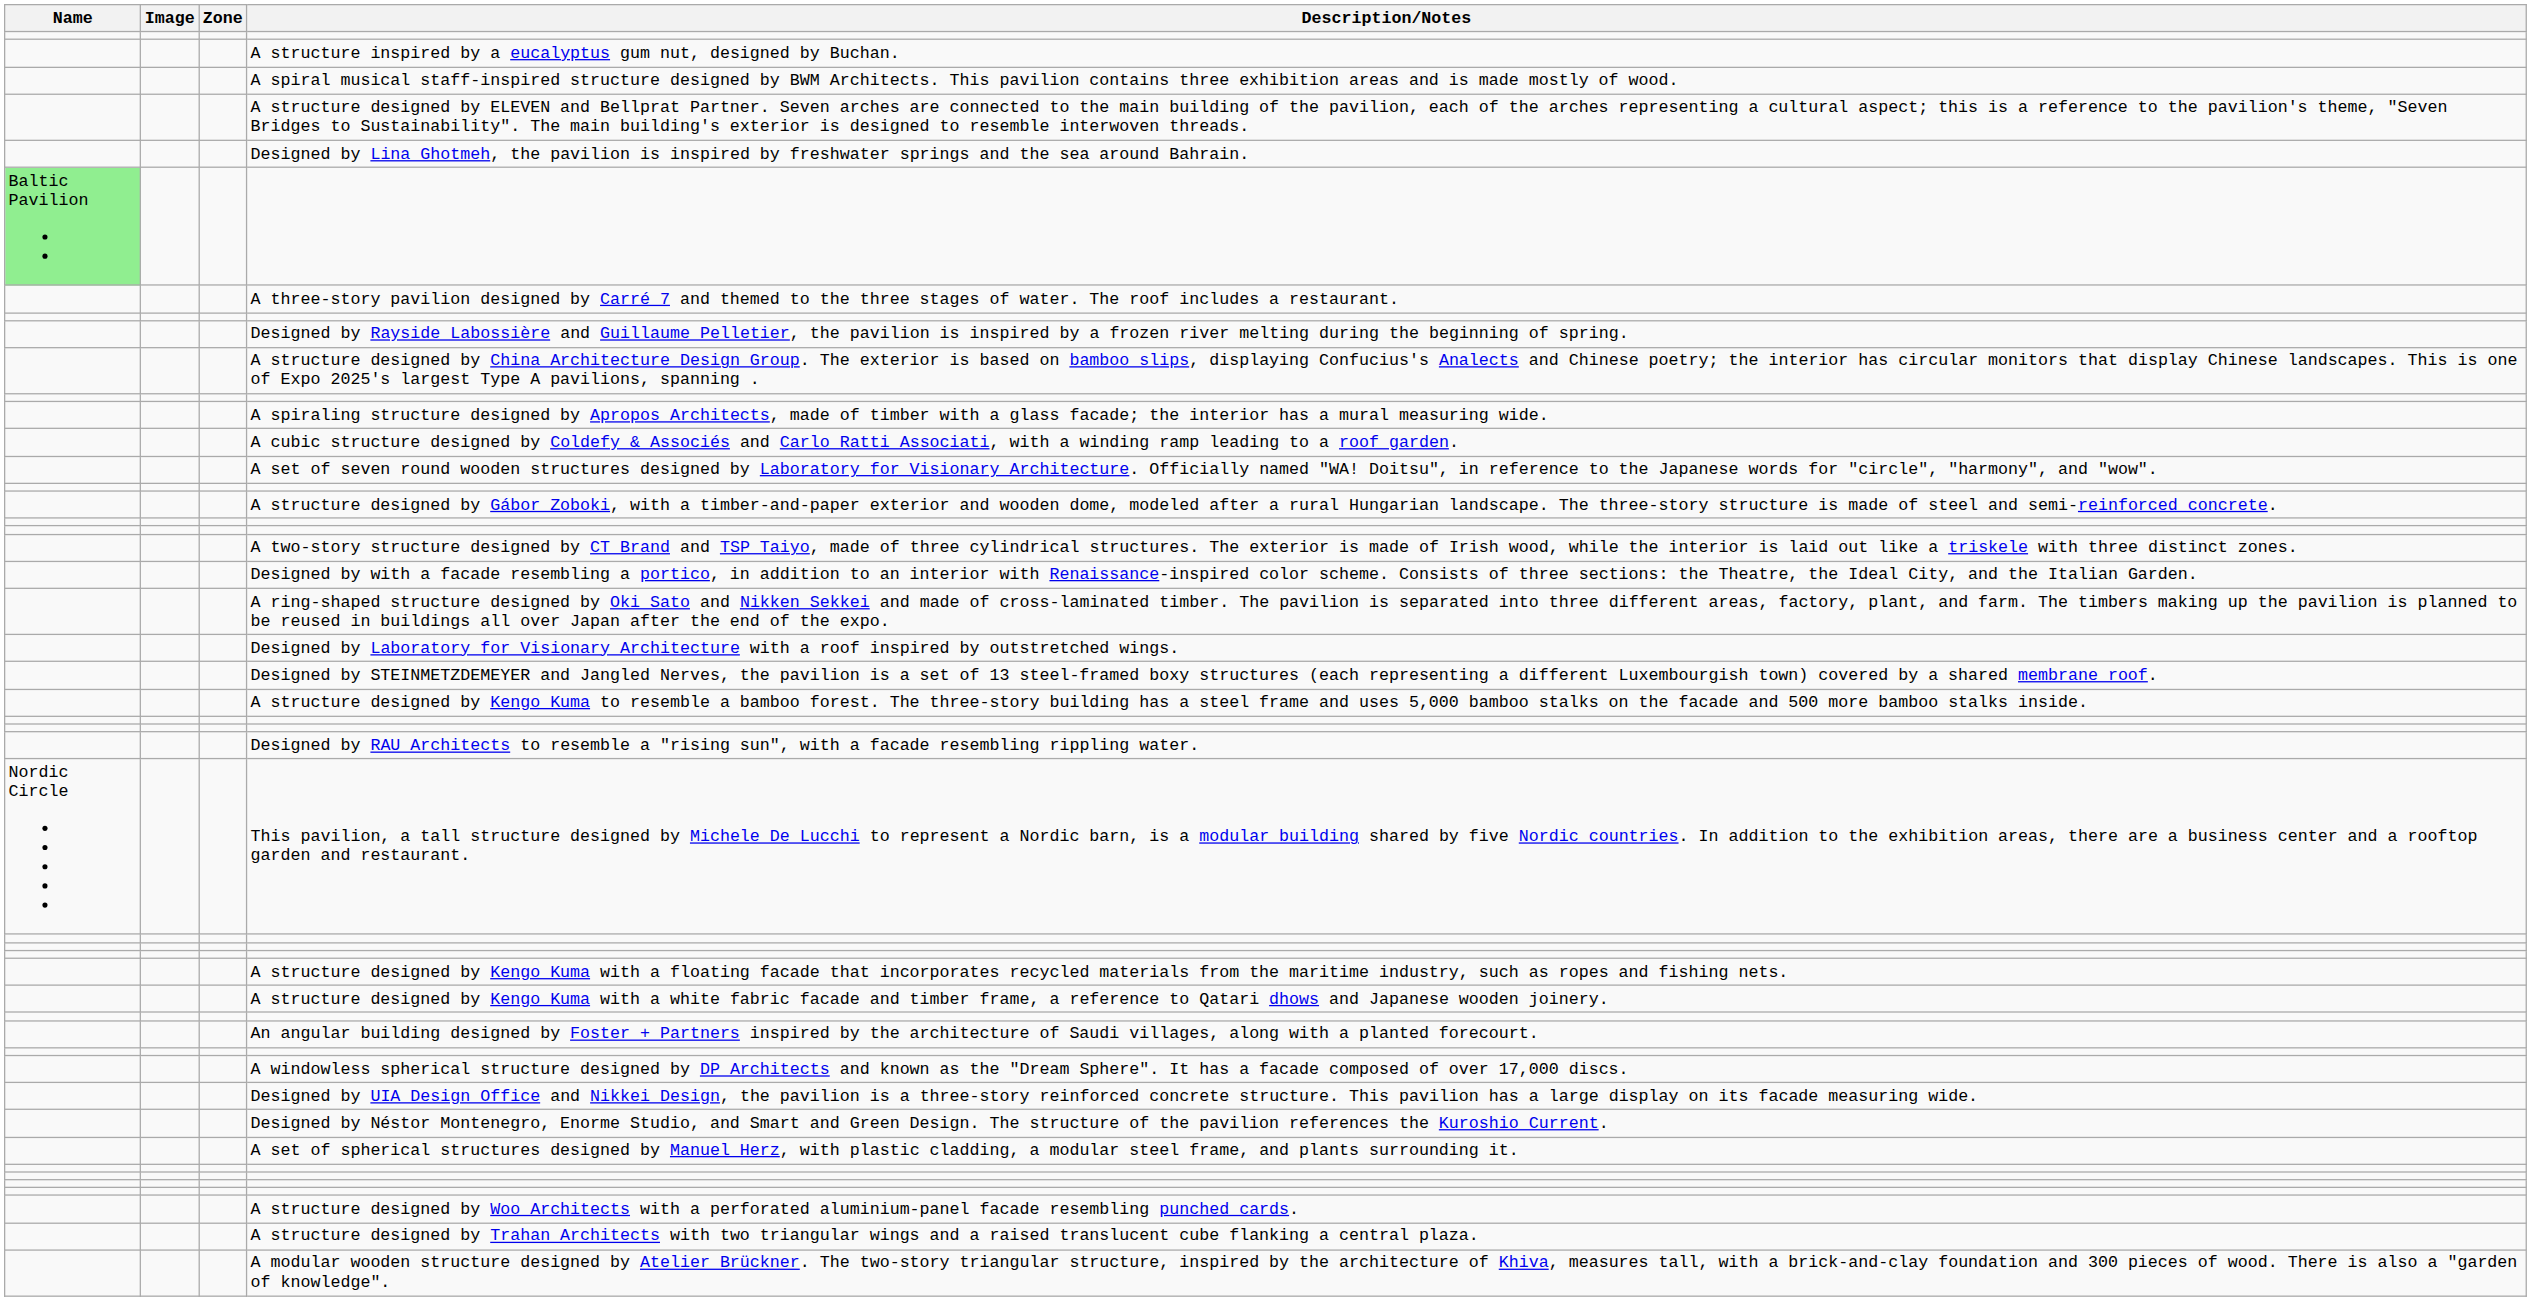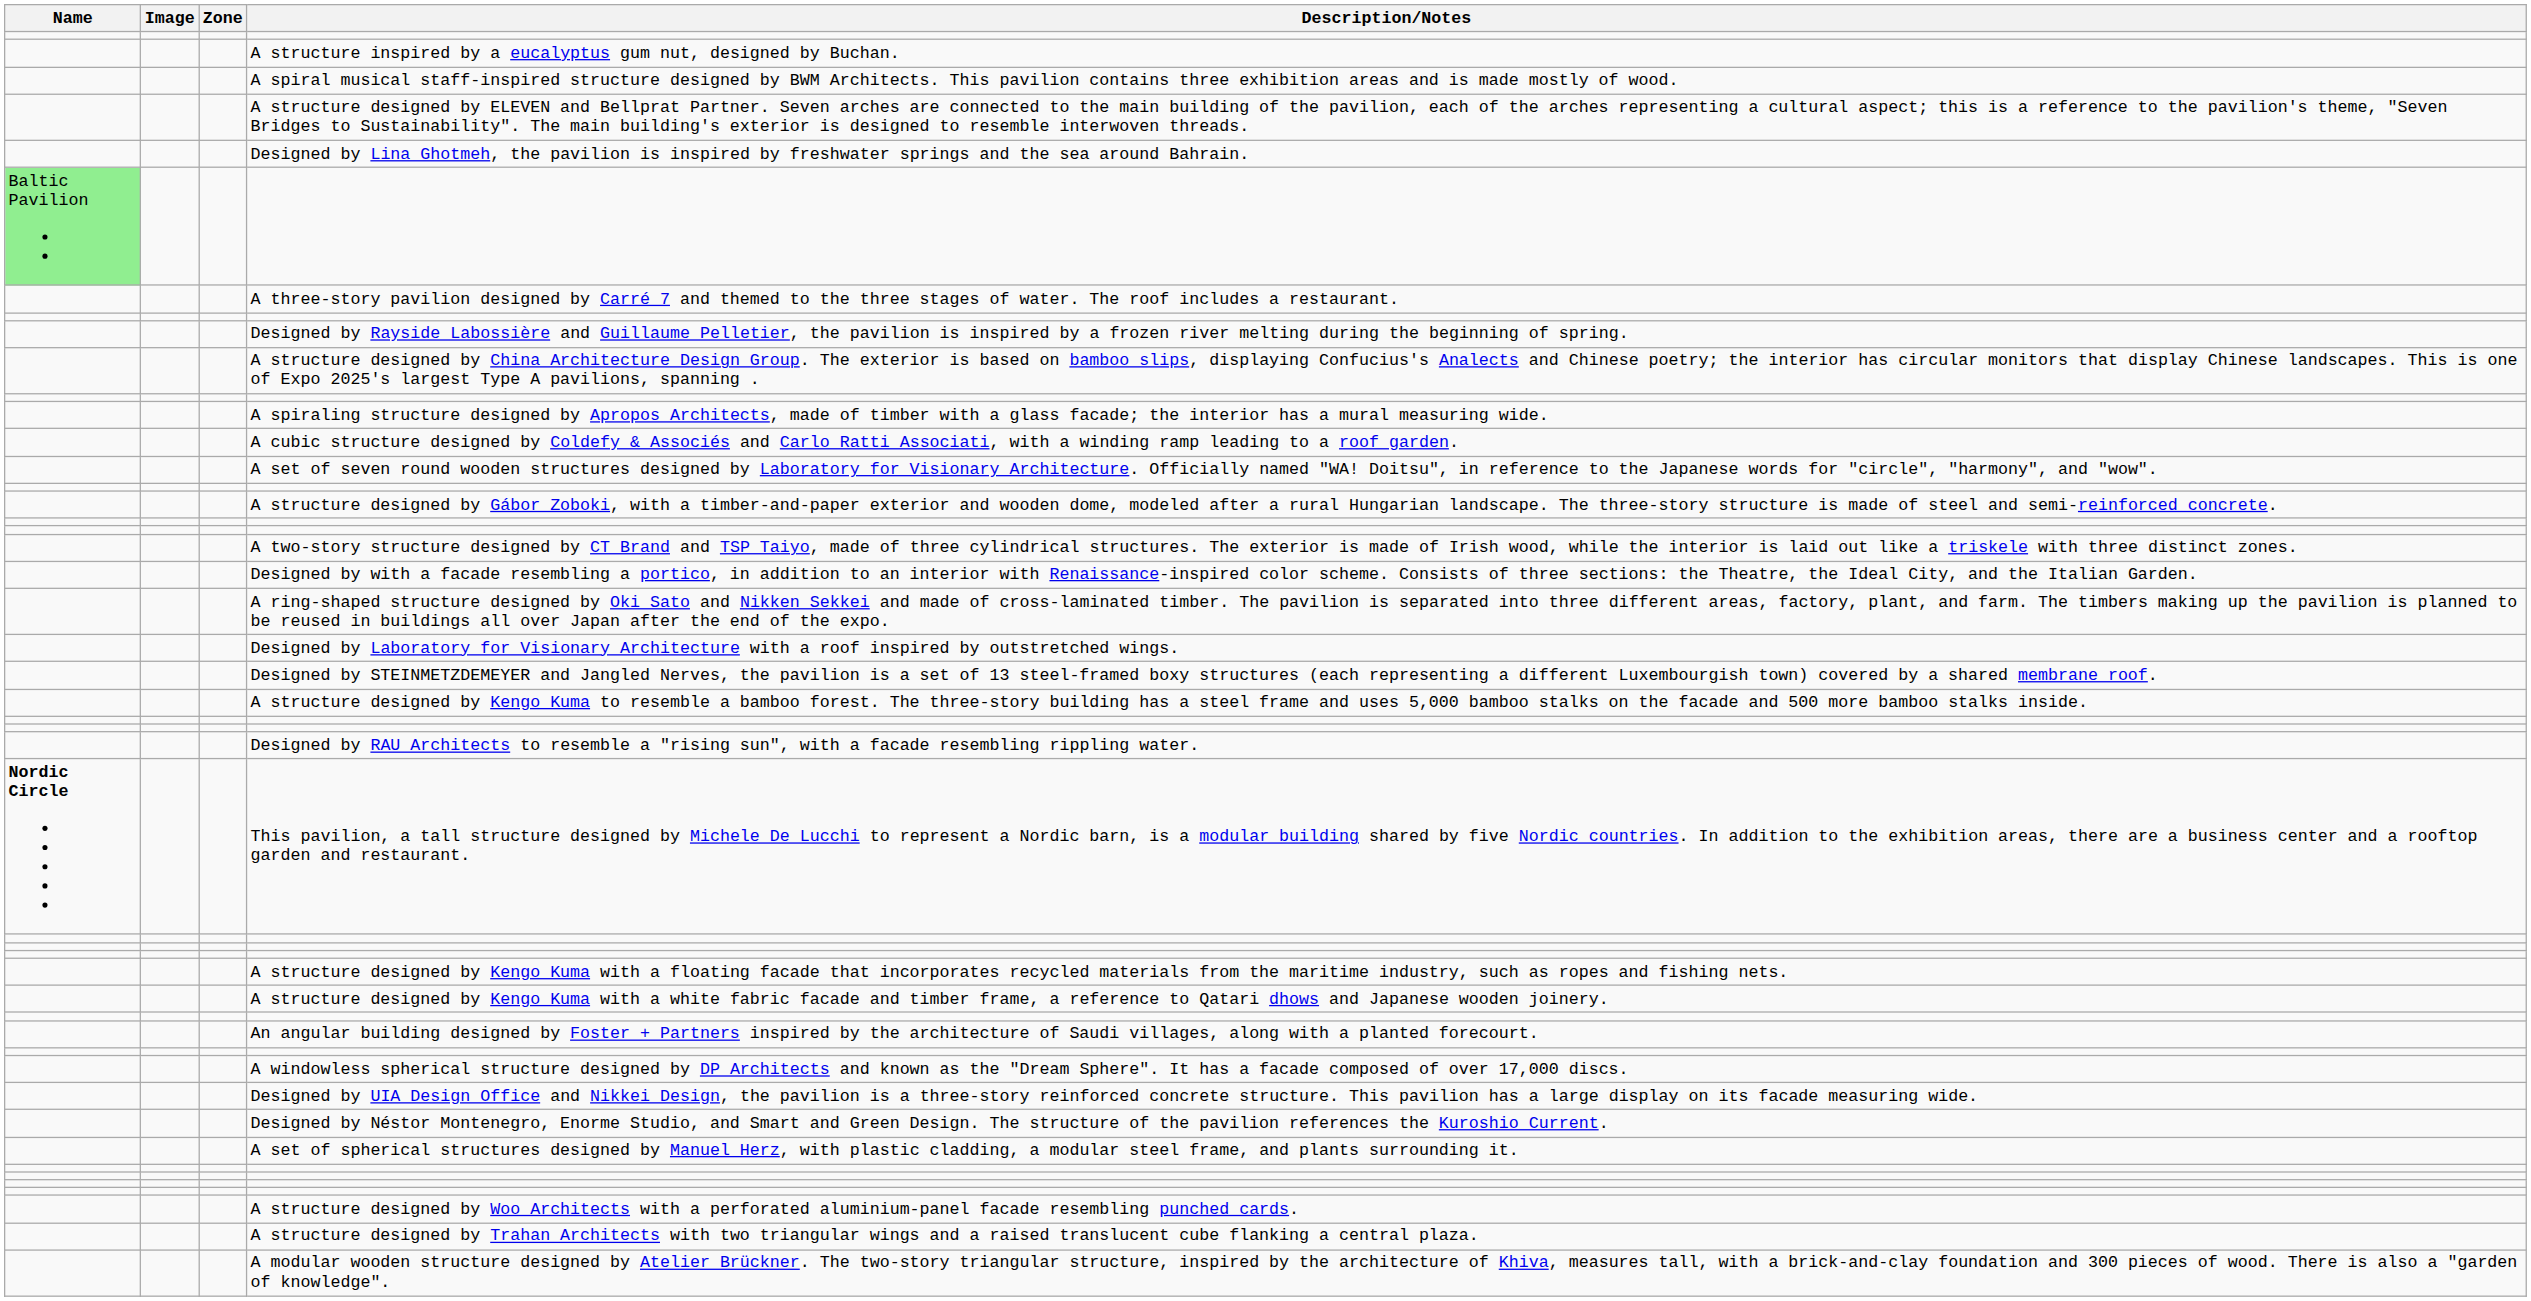(73, 838) normal -> (73, 838) bold
